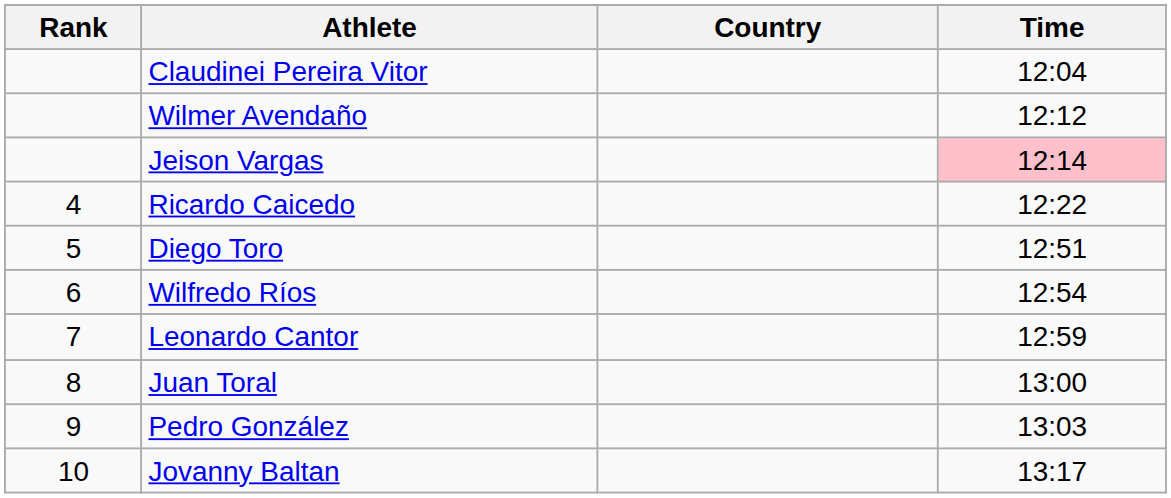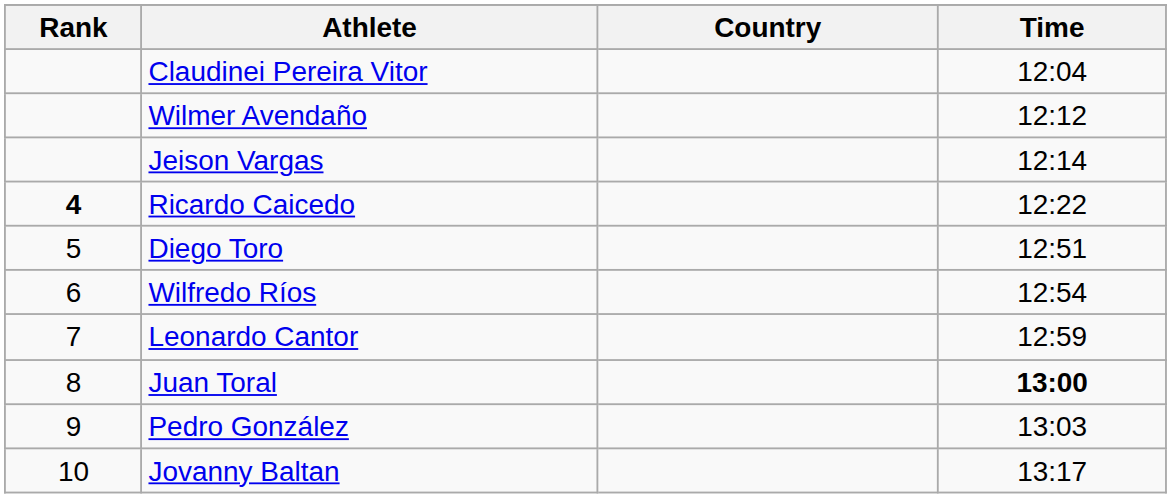(1052, 160) pink background -> (1052, 160) no background
(73, 204) normal -> (73, 204) bold
(1052, 381) normal -> (1052, 381) bold
